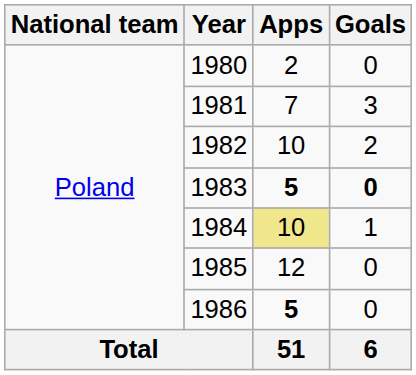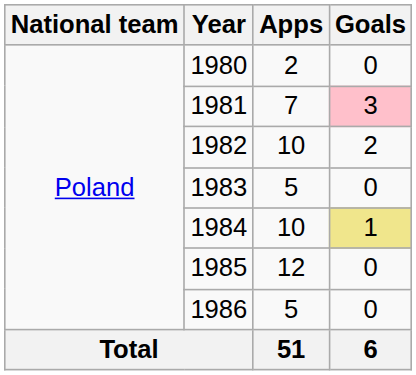(370, 106) no background -> (370, 106) pink background
(291, 187) bold -> (291, 187) normal
(370, 187) bold -> (370, 187) normal
(291, 227) khaki background -> (291, 227) no background
(370, 227) no background -> (370, 227) khaki background
(291, 308) bold -> (291, 308) normal
